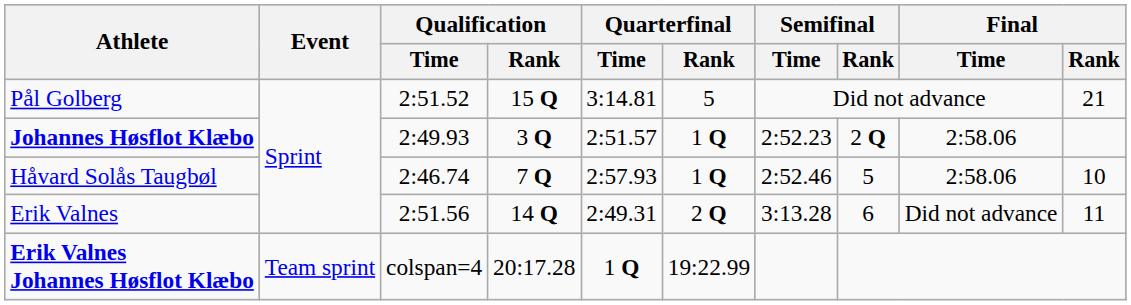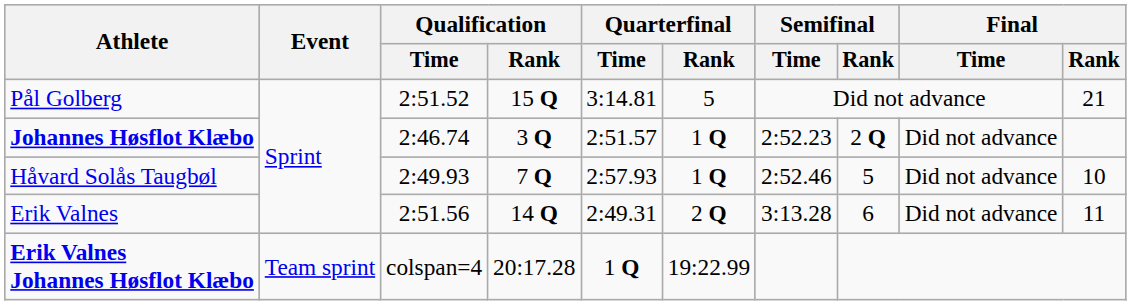(434, 137) 2:49.93 -> (434, 137) 2:46.74
(981, 137) 2:58.06 -> (981, 137) Did not advance
(434, 175) 2:46.74 -> (434, 175) 2:49.93
(981, 175) 2:58.06 -> (981, 175) Did not advance
